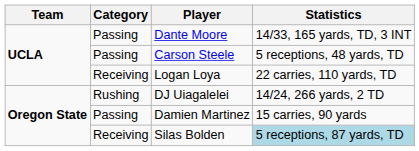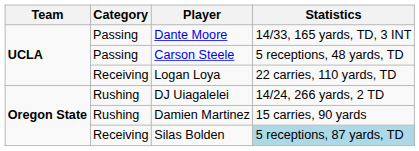(115, 115) Passing -> (116, 115) Rushing
